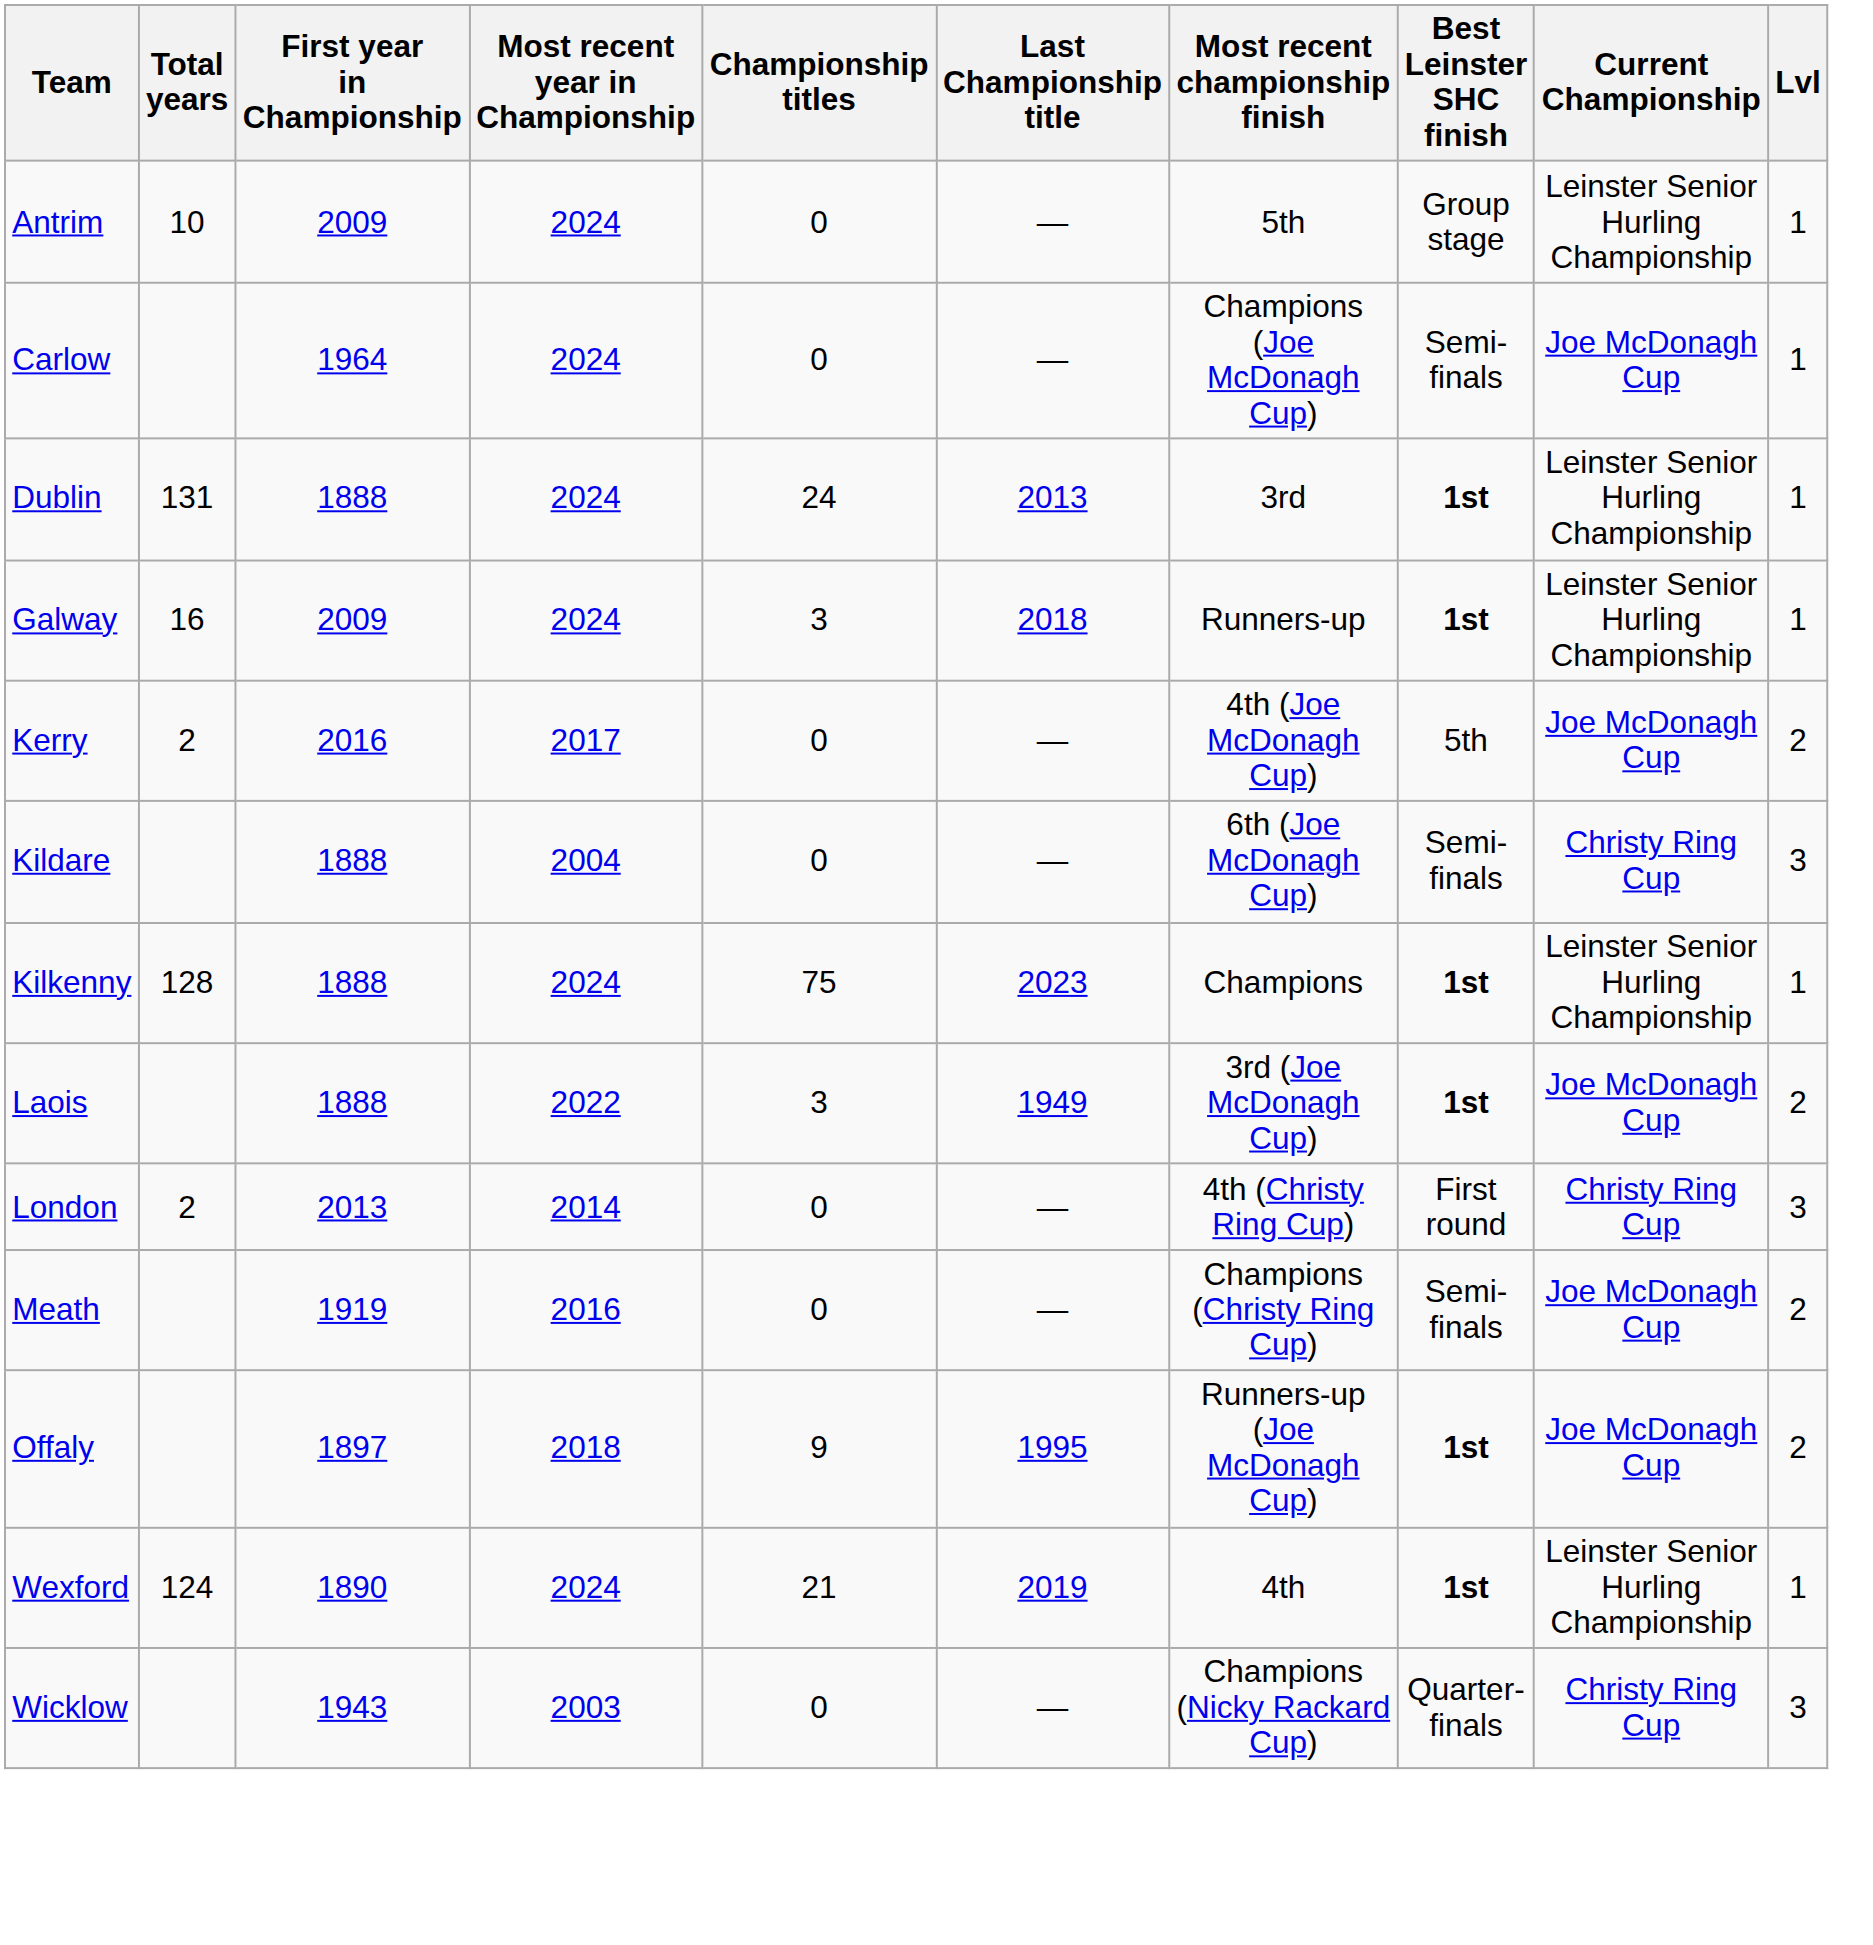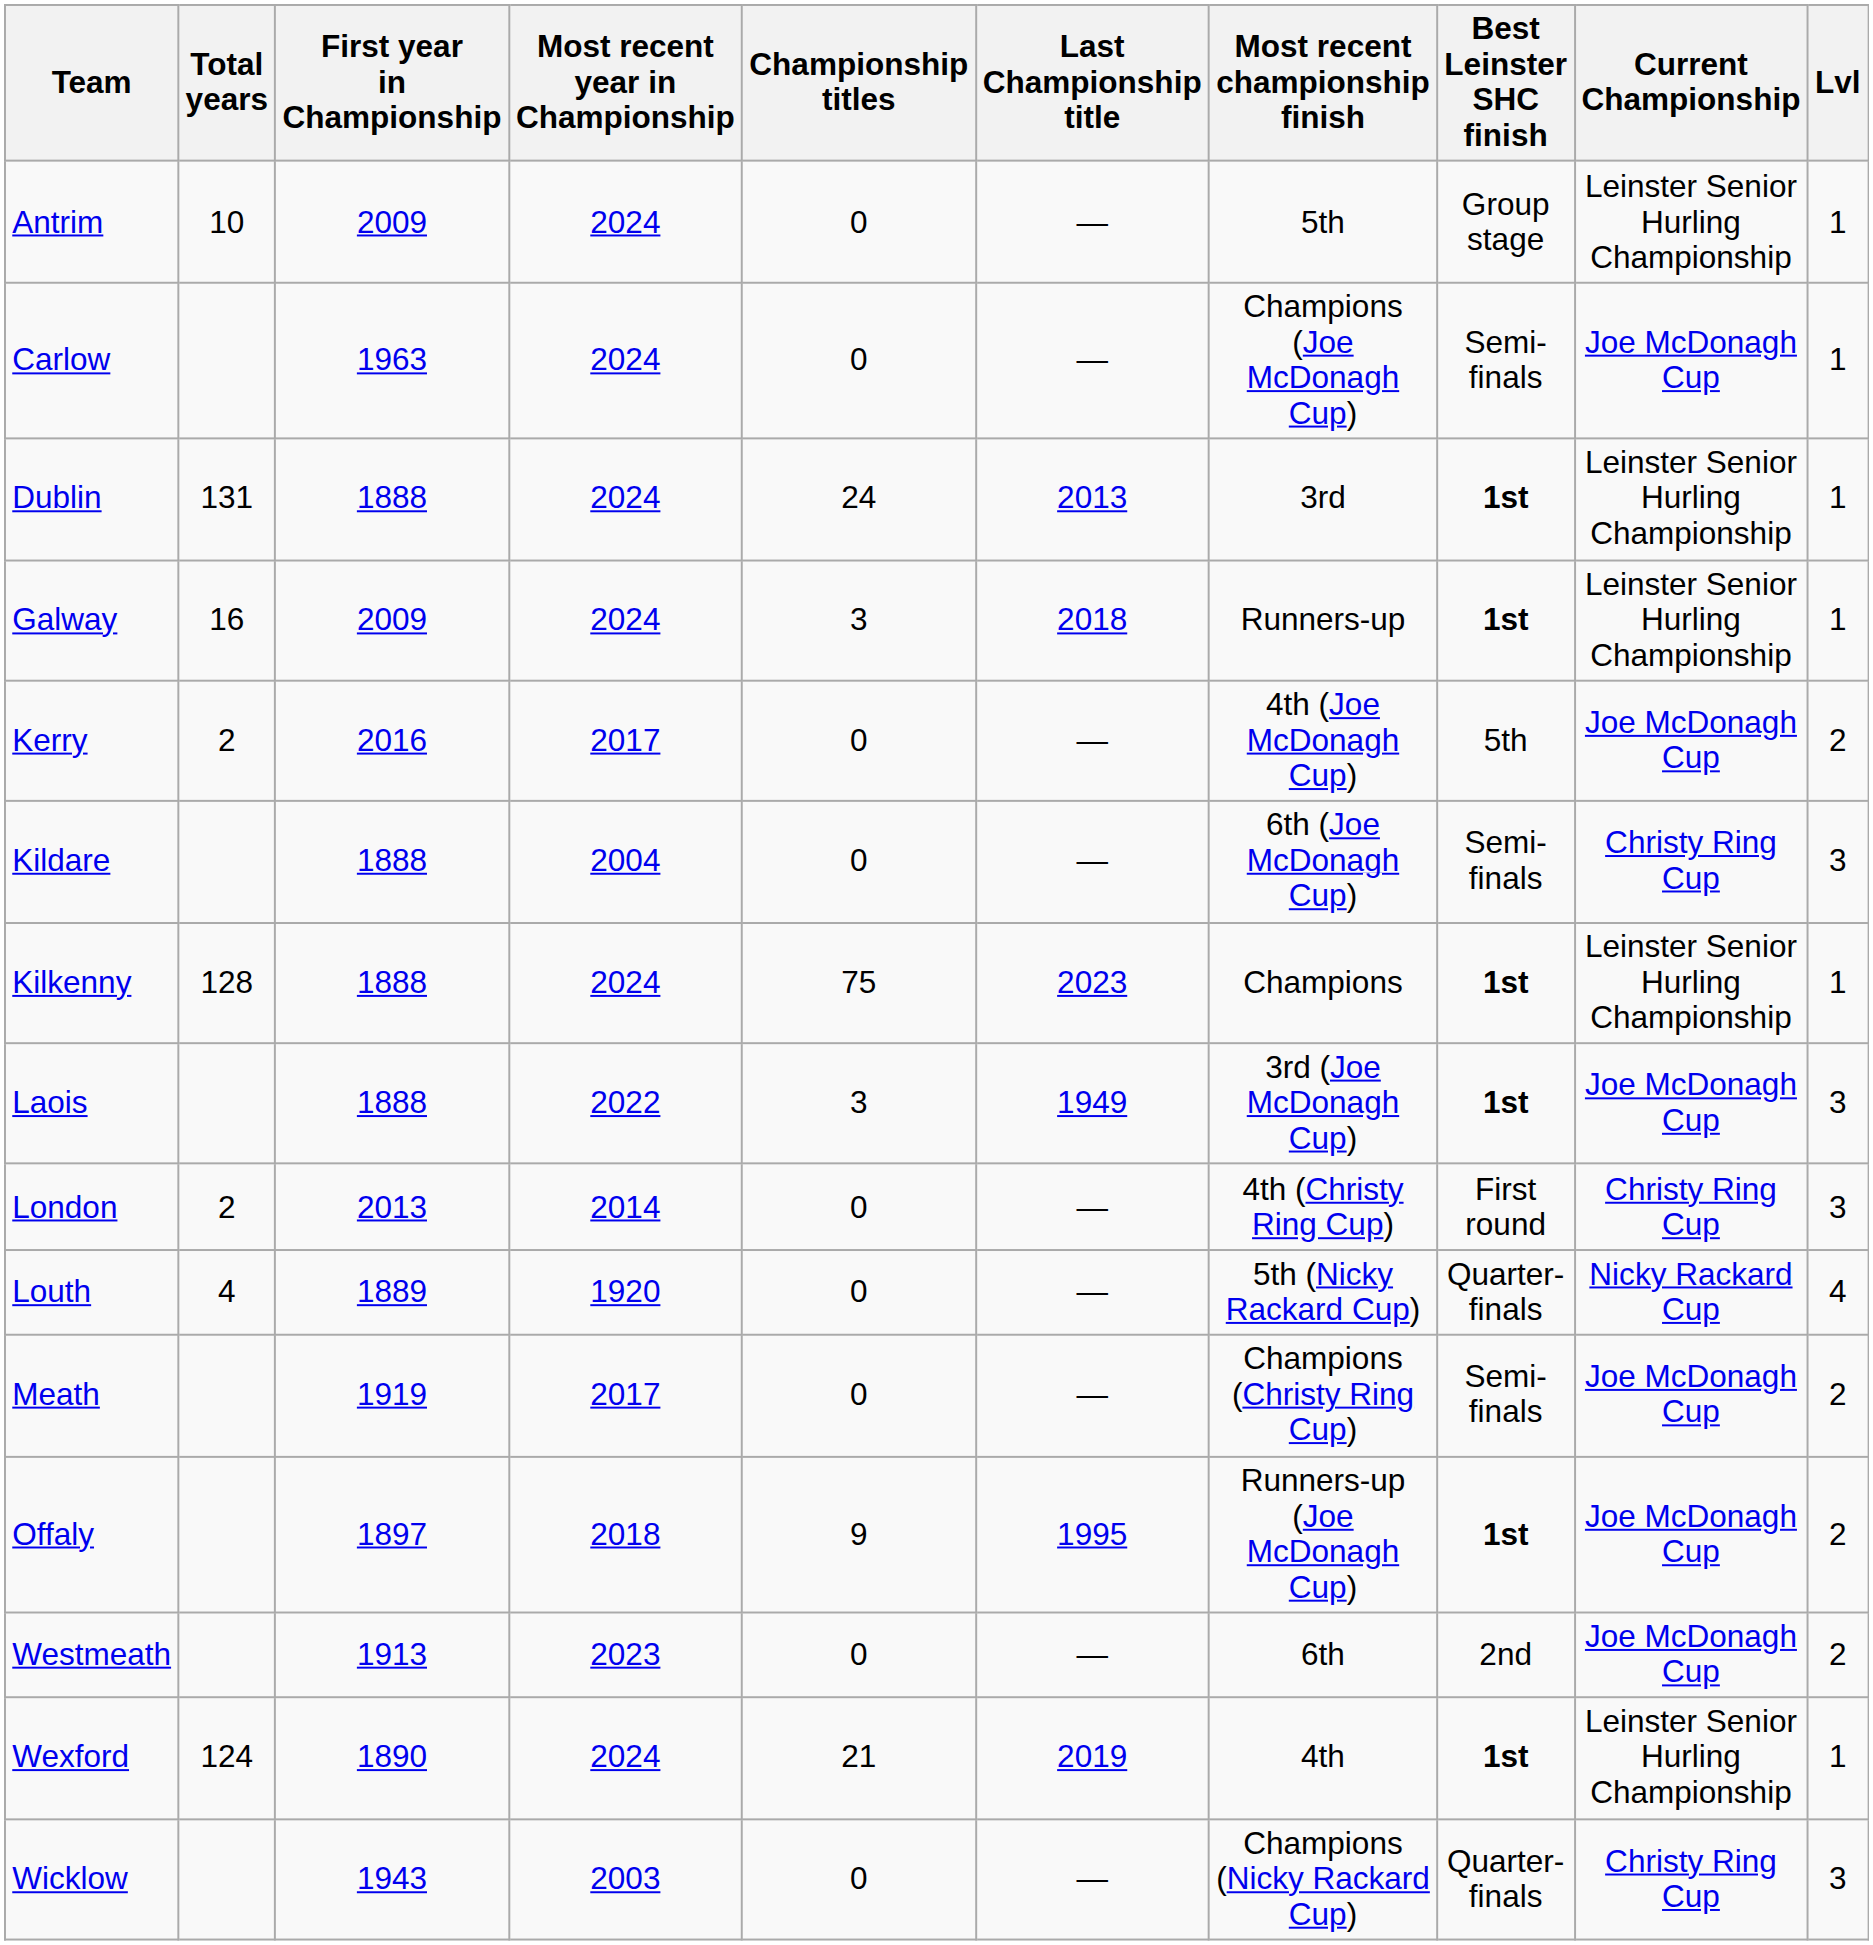(352, 359) 1964 -> (392, 359) 1963
(1798, 1103) 2 -> (1838, 1103) 3
+ row: (52, 1291)
(586, 1309) 2016 -> (625, 1394) 2017
+ row: (92, 1654)
